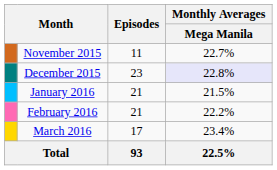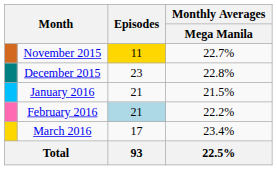(137, 53) no background -> (137, 53) gold background
(219, 73) lavender background -> (219, 73) no background
(137, 112) no background -> (137, 112) lightblue background
